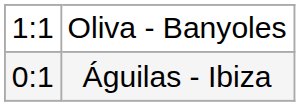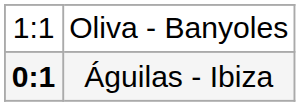(33, 76) normal -> (34, 76) bold
